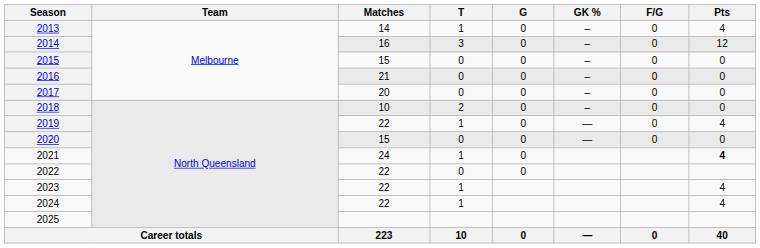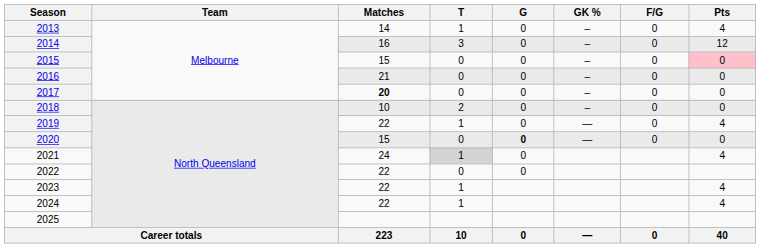(722, 60) no background -> (722, 60) pink background
(384, 92) normal -> (384, 92) bold
(523, 140) normal -> (523, 140) bold
(461, 156) no background -> (461, 156) lightgrey background
(722, 156) bold -> (722, 156) normal
